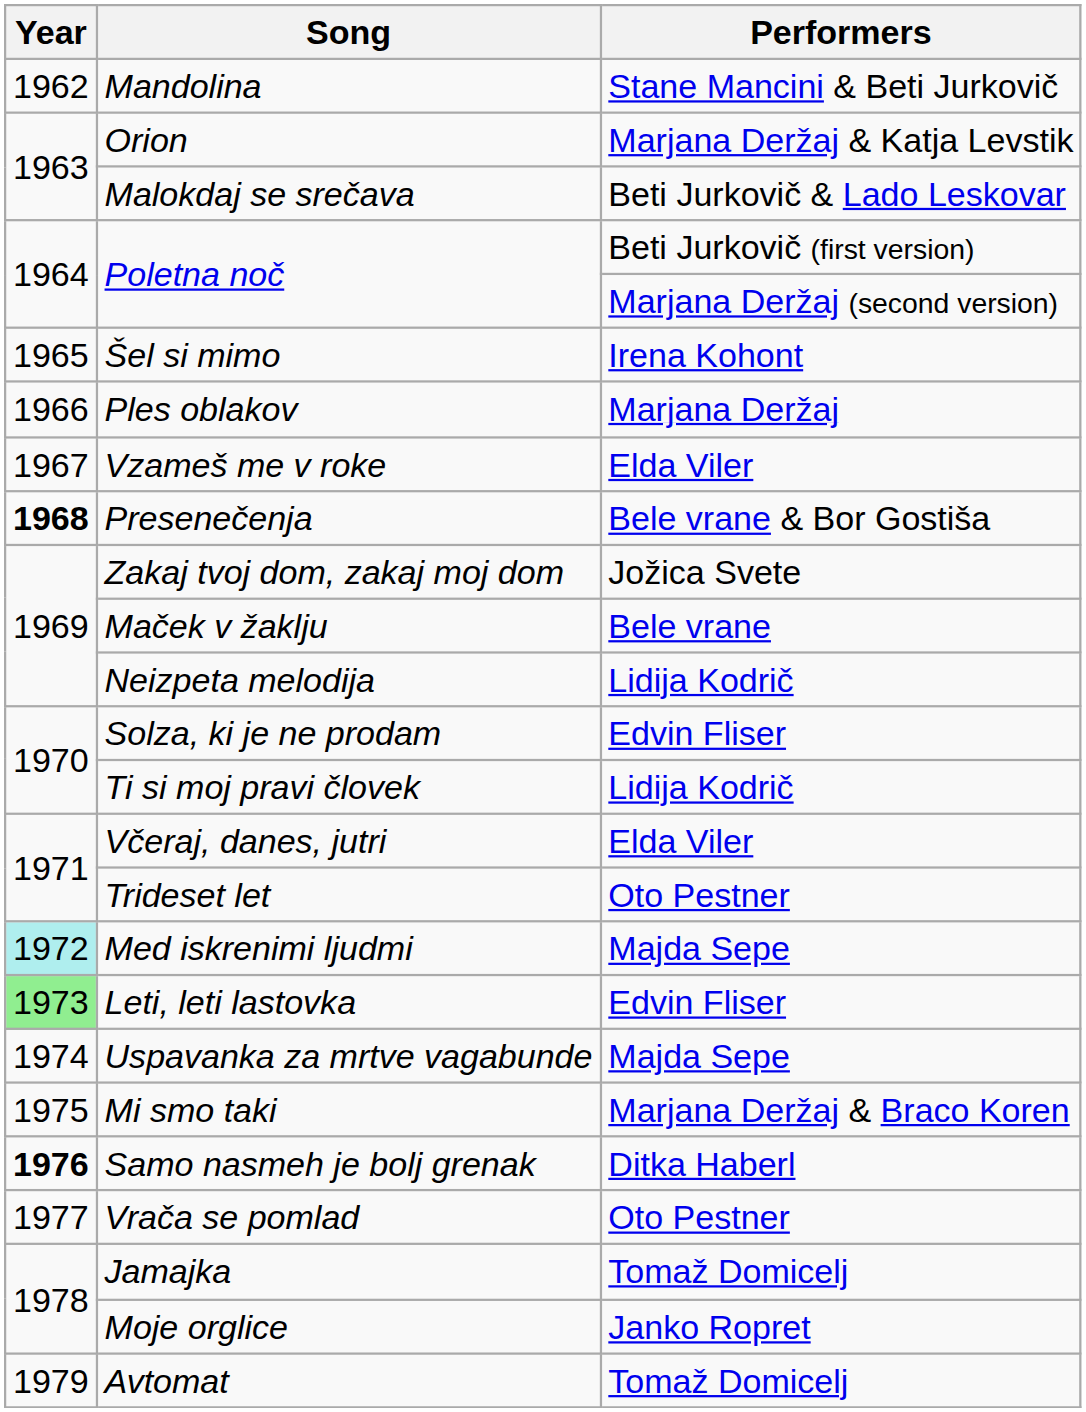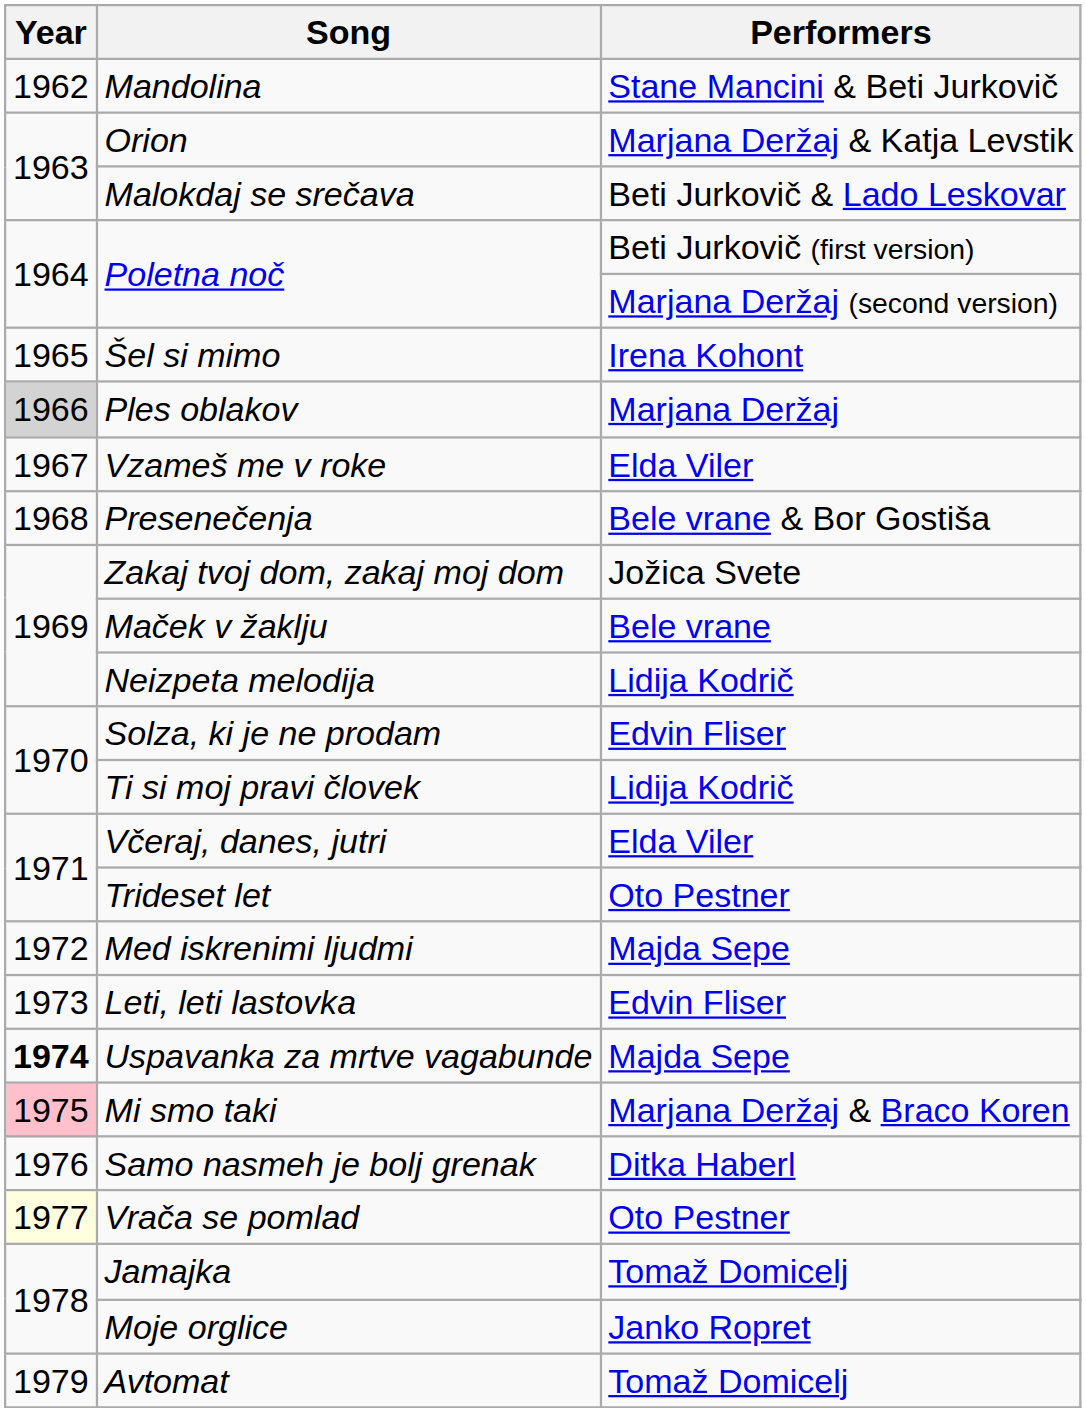(51, 410) no background -> (51, 410) lightgrey background
(51, 517) bold -> (51, 517) normal
(51, 949) paleturquoise background -> (51, 949) no background
(51, 1002) lightgreen background -> (51, 1002) no background
(51, 1056) normal -> (51, 1056) bold
(51, 1110) no background -> (51, 1110) pink background
(51, 1164) bold -> (51, 1164) normal
(51, 1218) no background -> (51, 1218) lightyellow background
